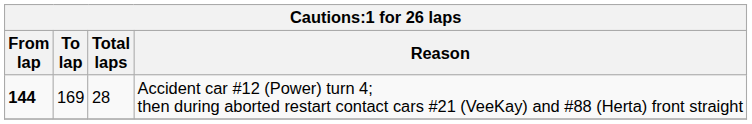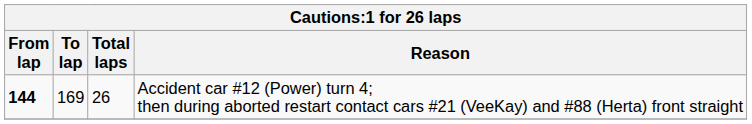(101, 97) 28 -> (101, 97) 26
